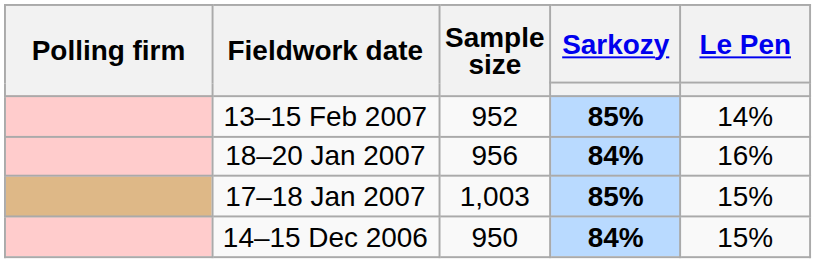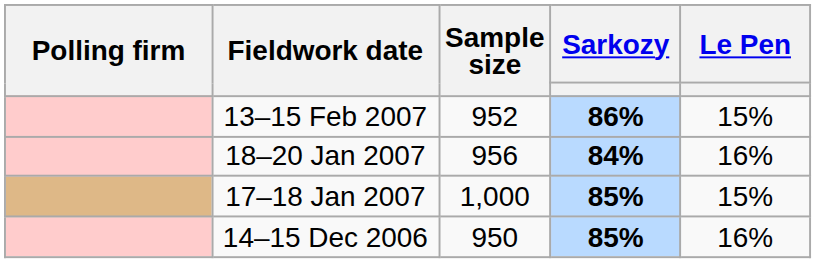(616, 116) 85% -> (616, 116) 86%
(745, 116) 14% -> (745, 116) 15%
(495, 197) 1,003 -> (495, 197) 1,000
(616, 237) 84% -> (616, 237) 85%
(745, 237) 15% -> (745, 237) 16%
